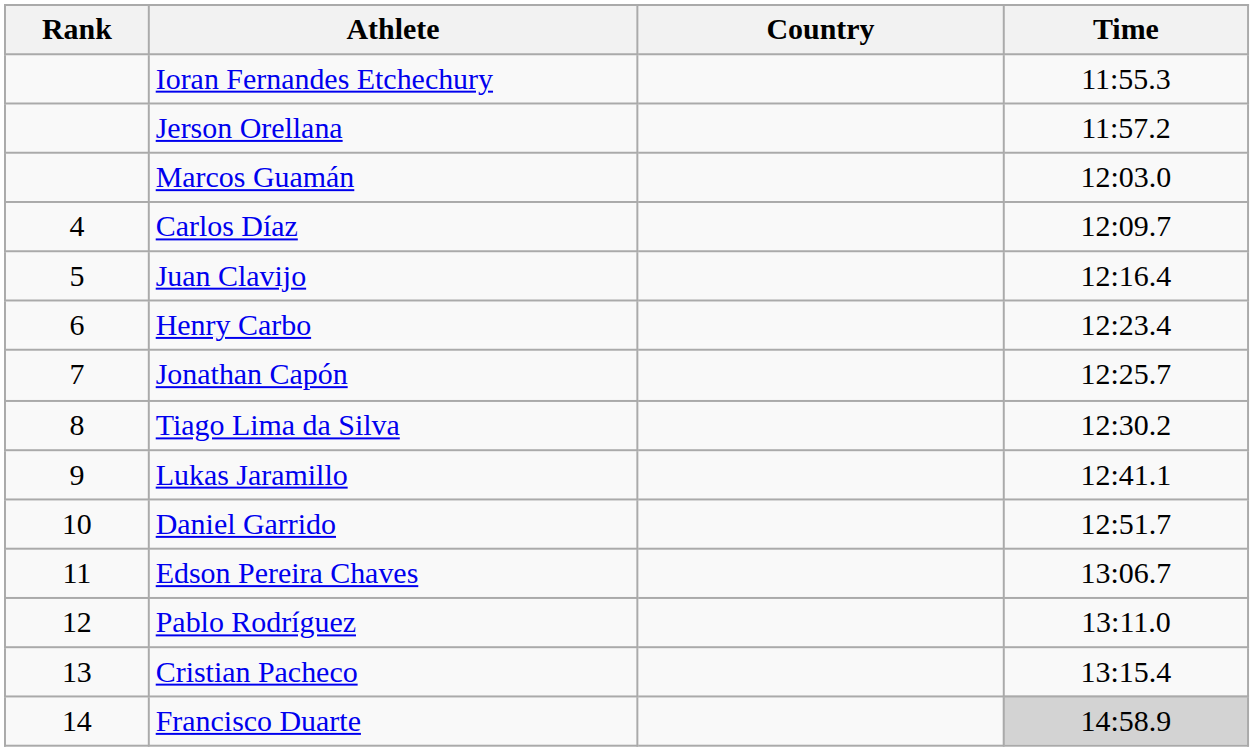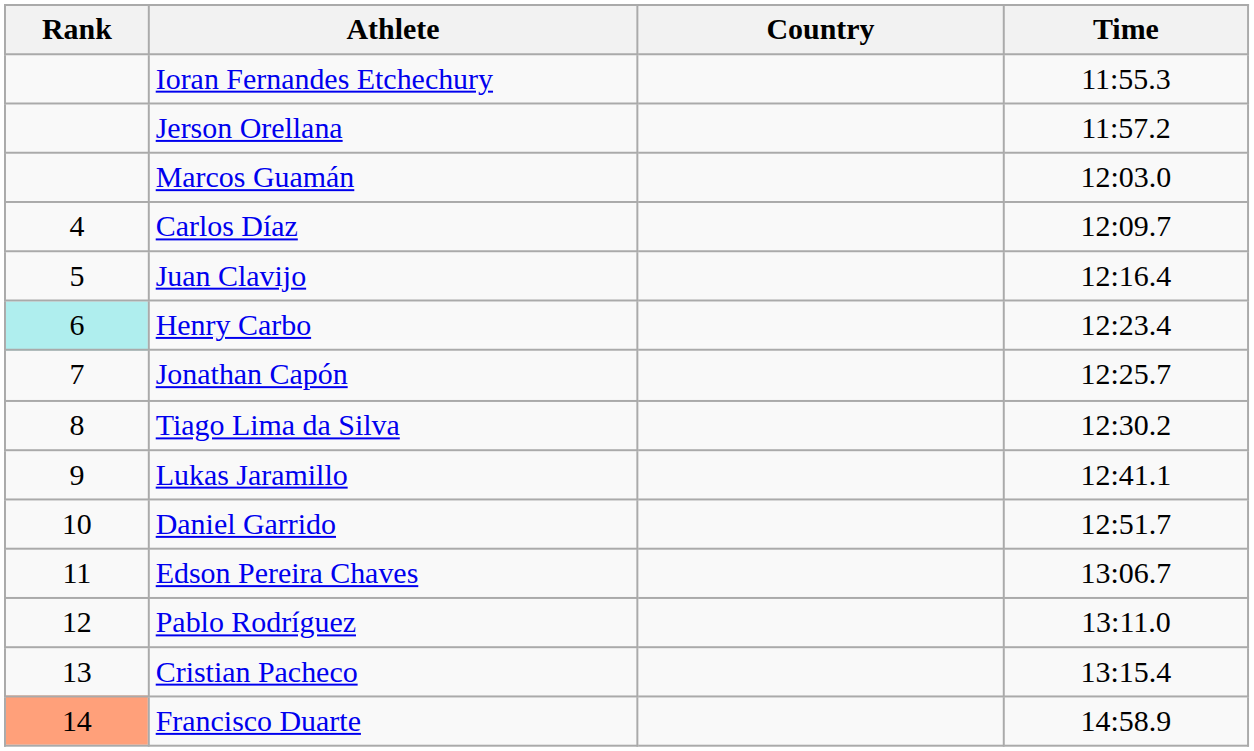(77, 325) no background -> (77, 325) paleturquoise background
(77, 720) no background -> (77, 720) lightsalmon background
(1126, 720) lightgrey background -> (1126, 720) no background
